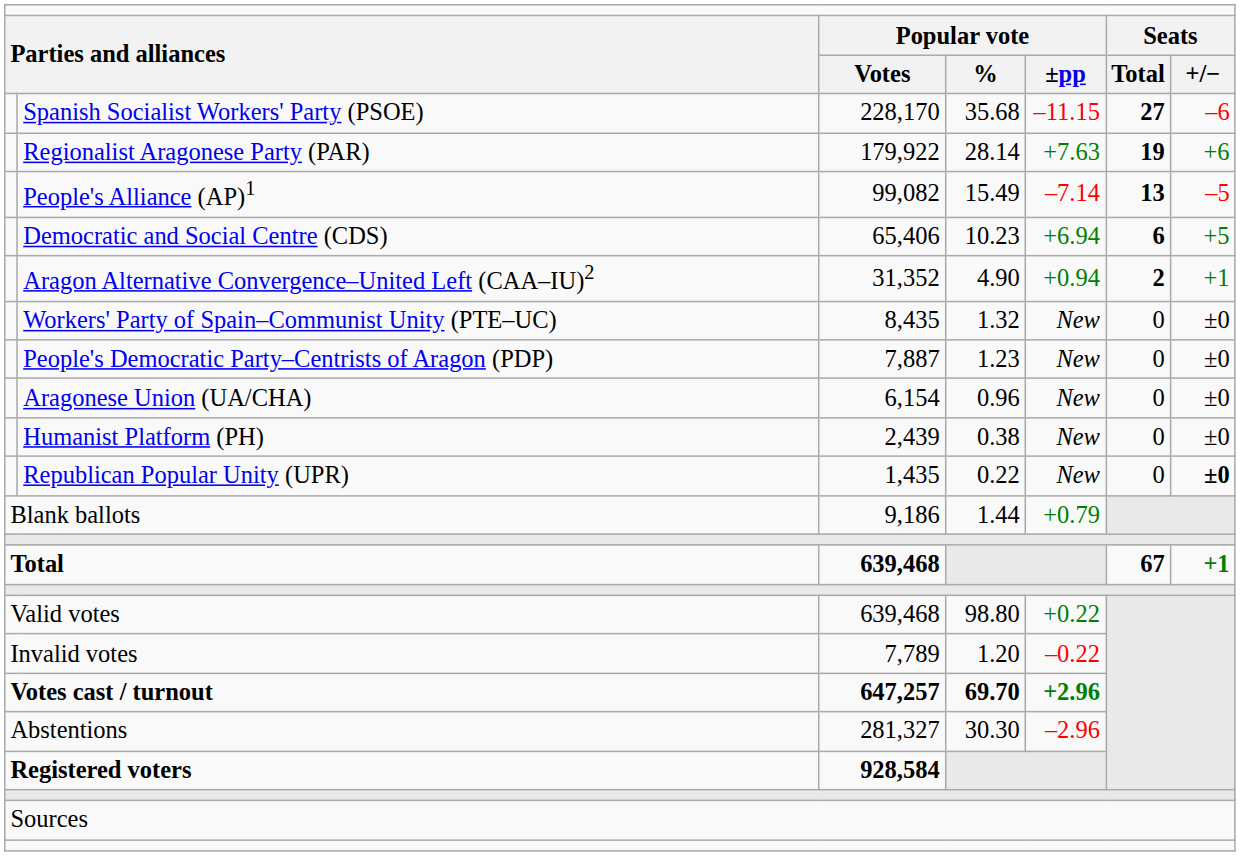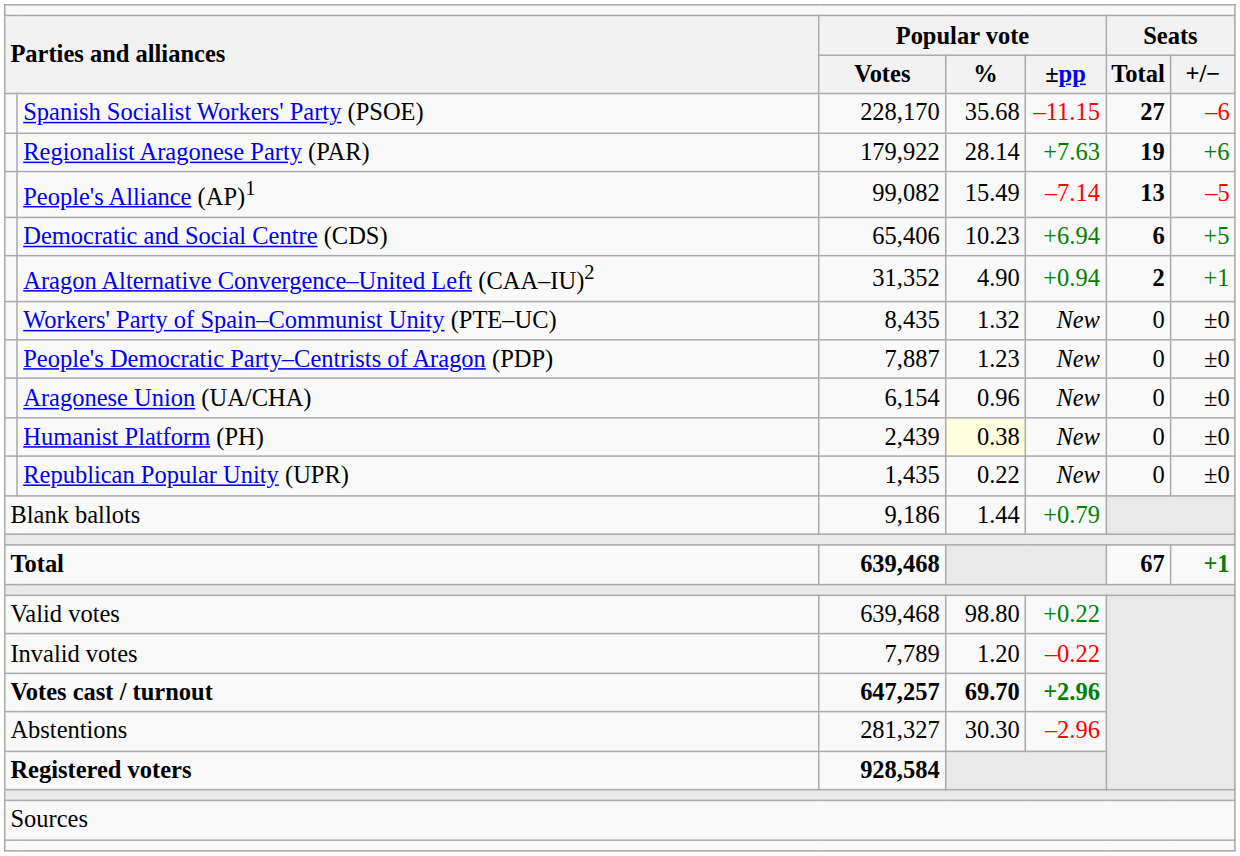(998, 436) no background -> (998, 436) lightyellow background
(1217, 475) bold -> (1217, 475) normal
